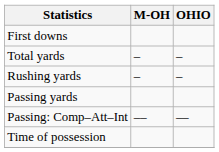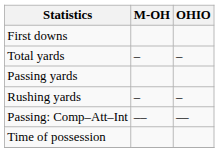rows swapped: (44, 76) <-> (42, 96)
